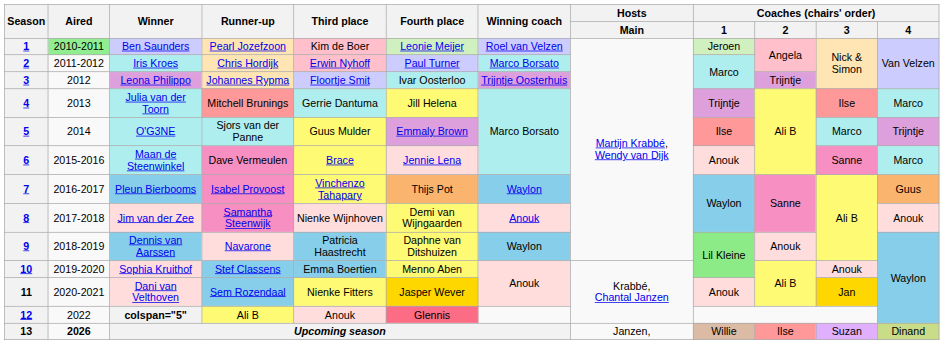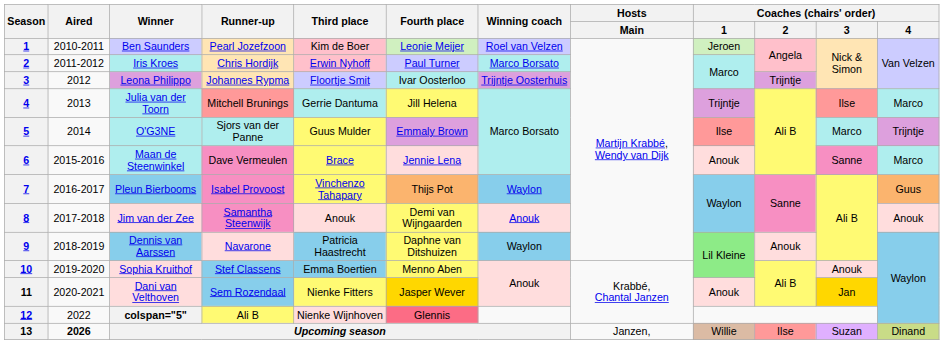(79, 47) lightgreen background -> (79, 47) no background
(340, 218) Nienke Wijnhoven -> (340, 218) Anouk
(340, 315) Anouk -> (340, 315) Nienke Wijnhoven
